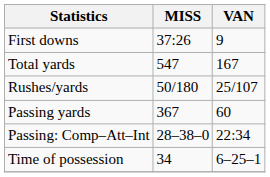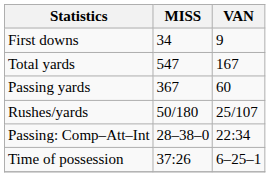(174, 40) 37:26 -> (164, 40) 34
rows swapped: (48, 88) <-> (49, 111)
(164, 159) 34 -> (174, 159) 37:26
